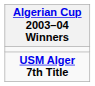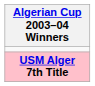(47, 66) no background -> (47, 66) pink background
